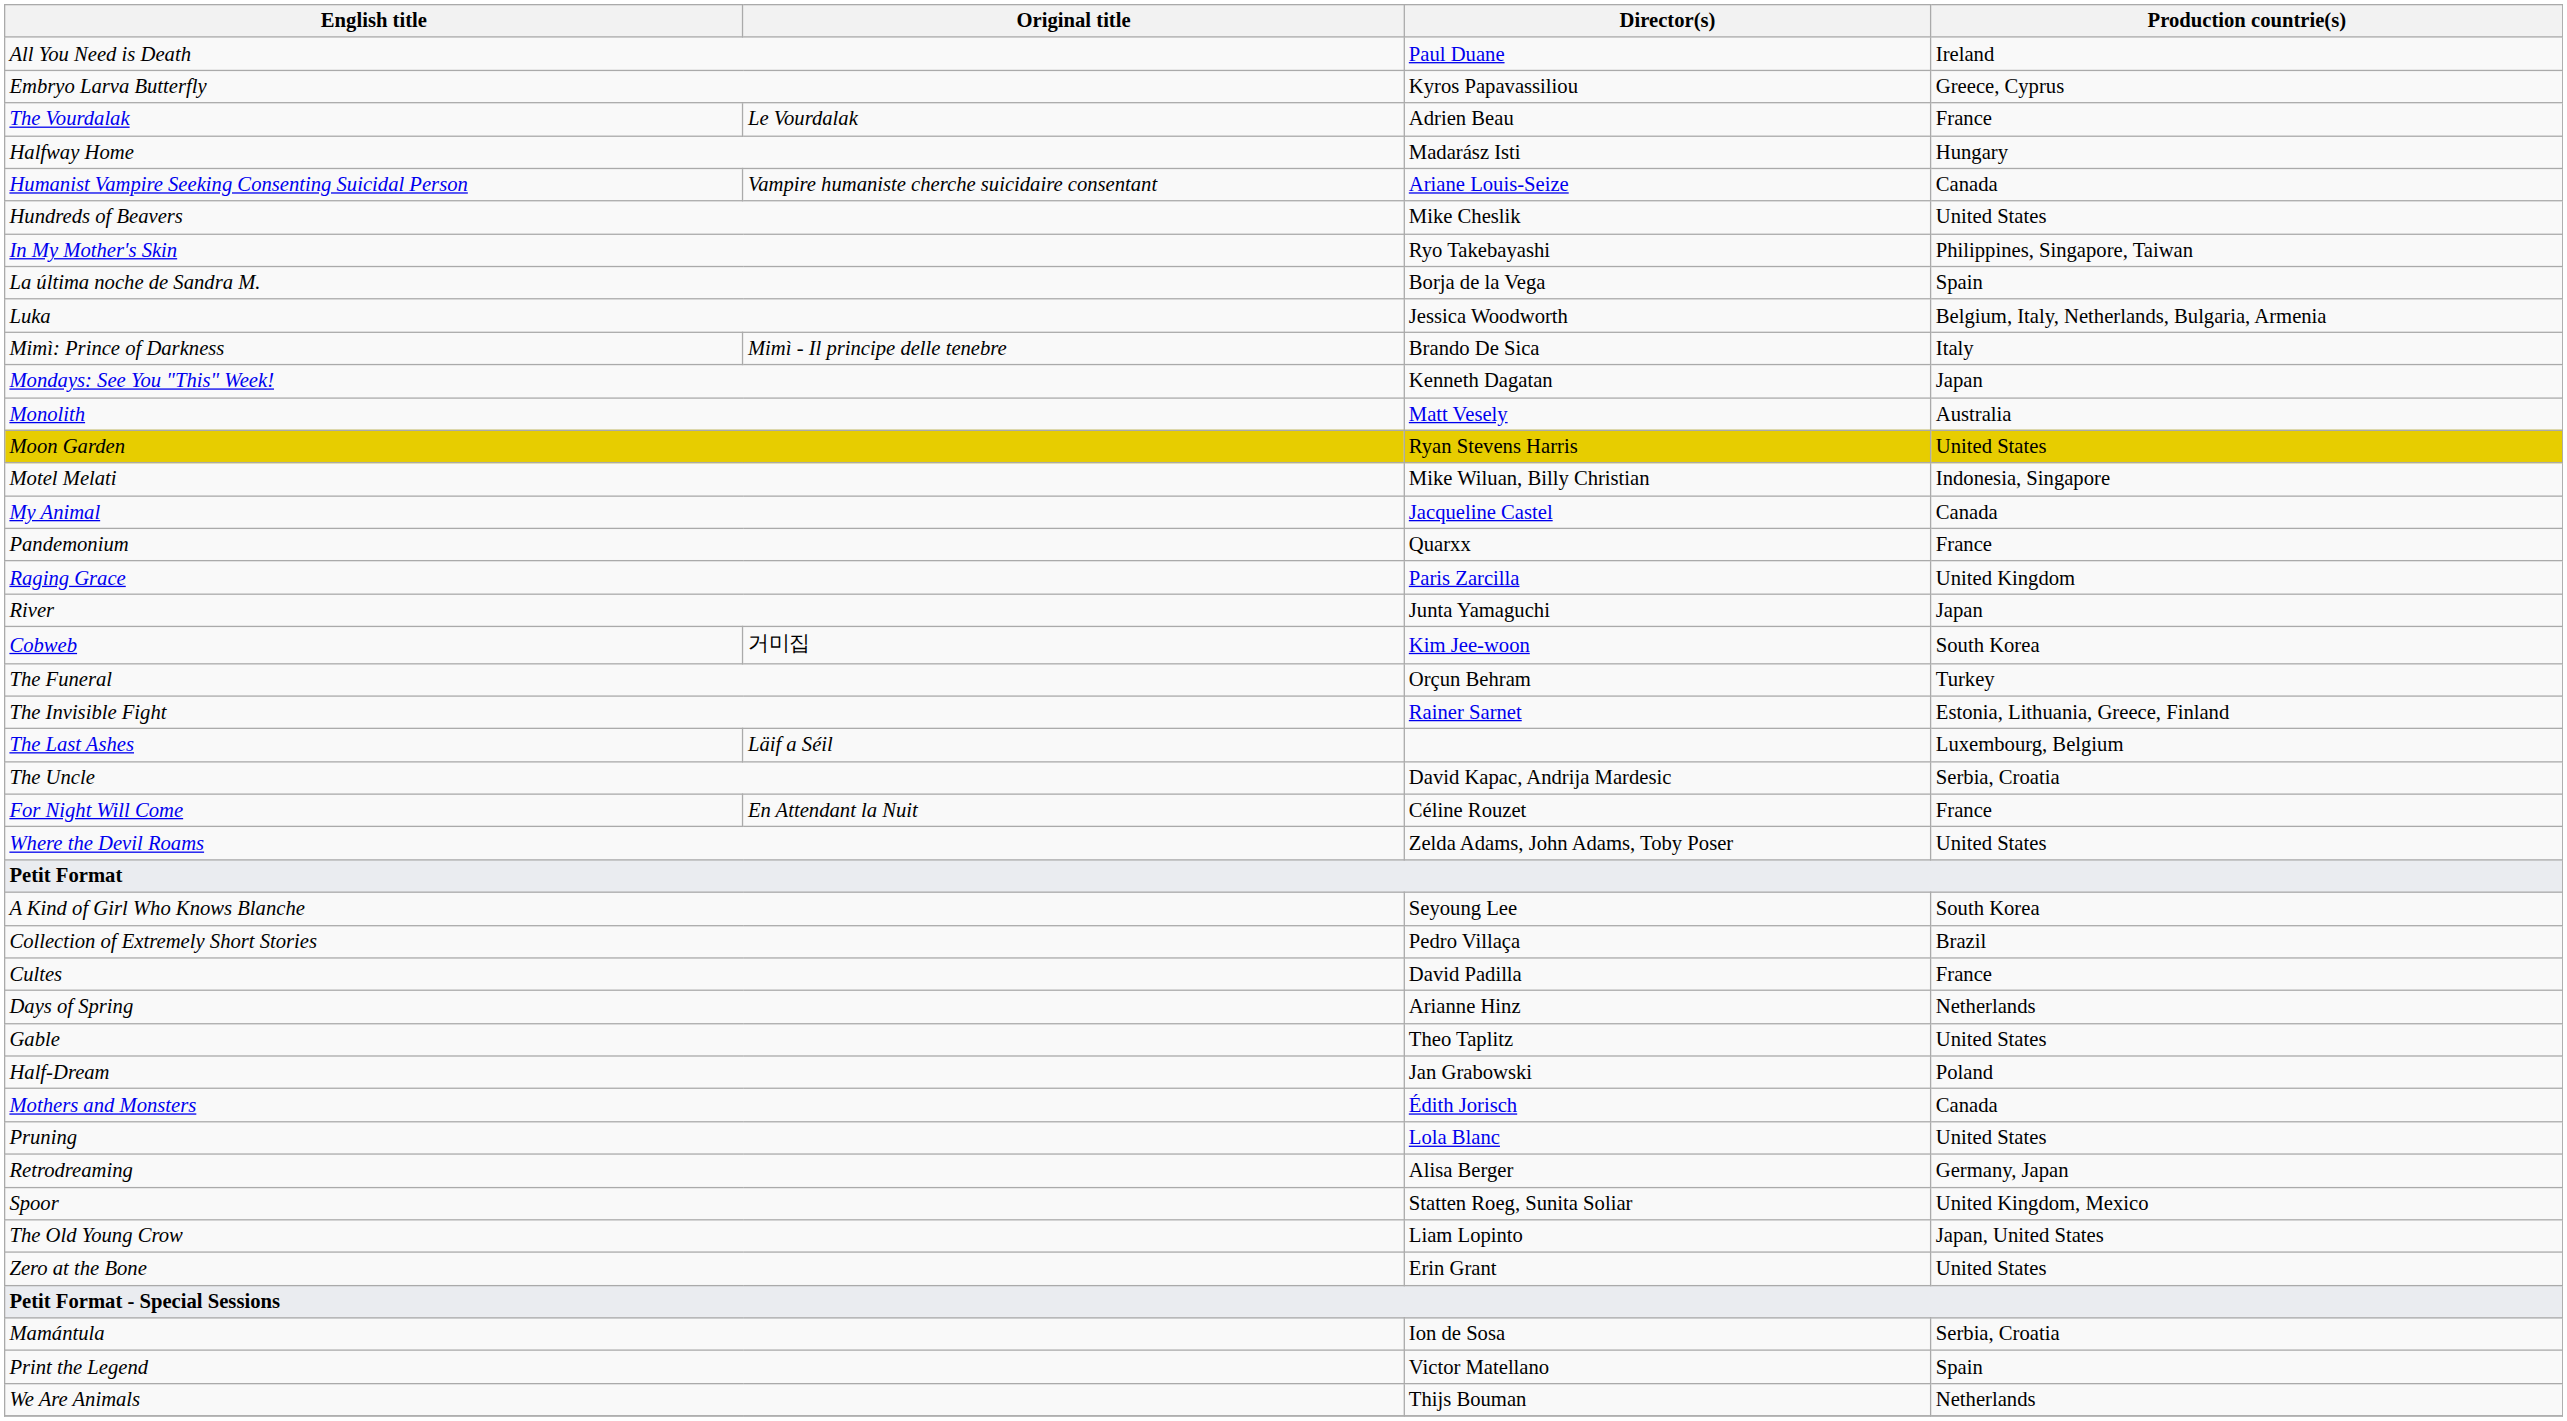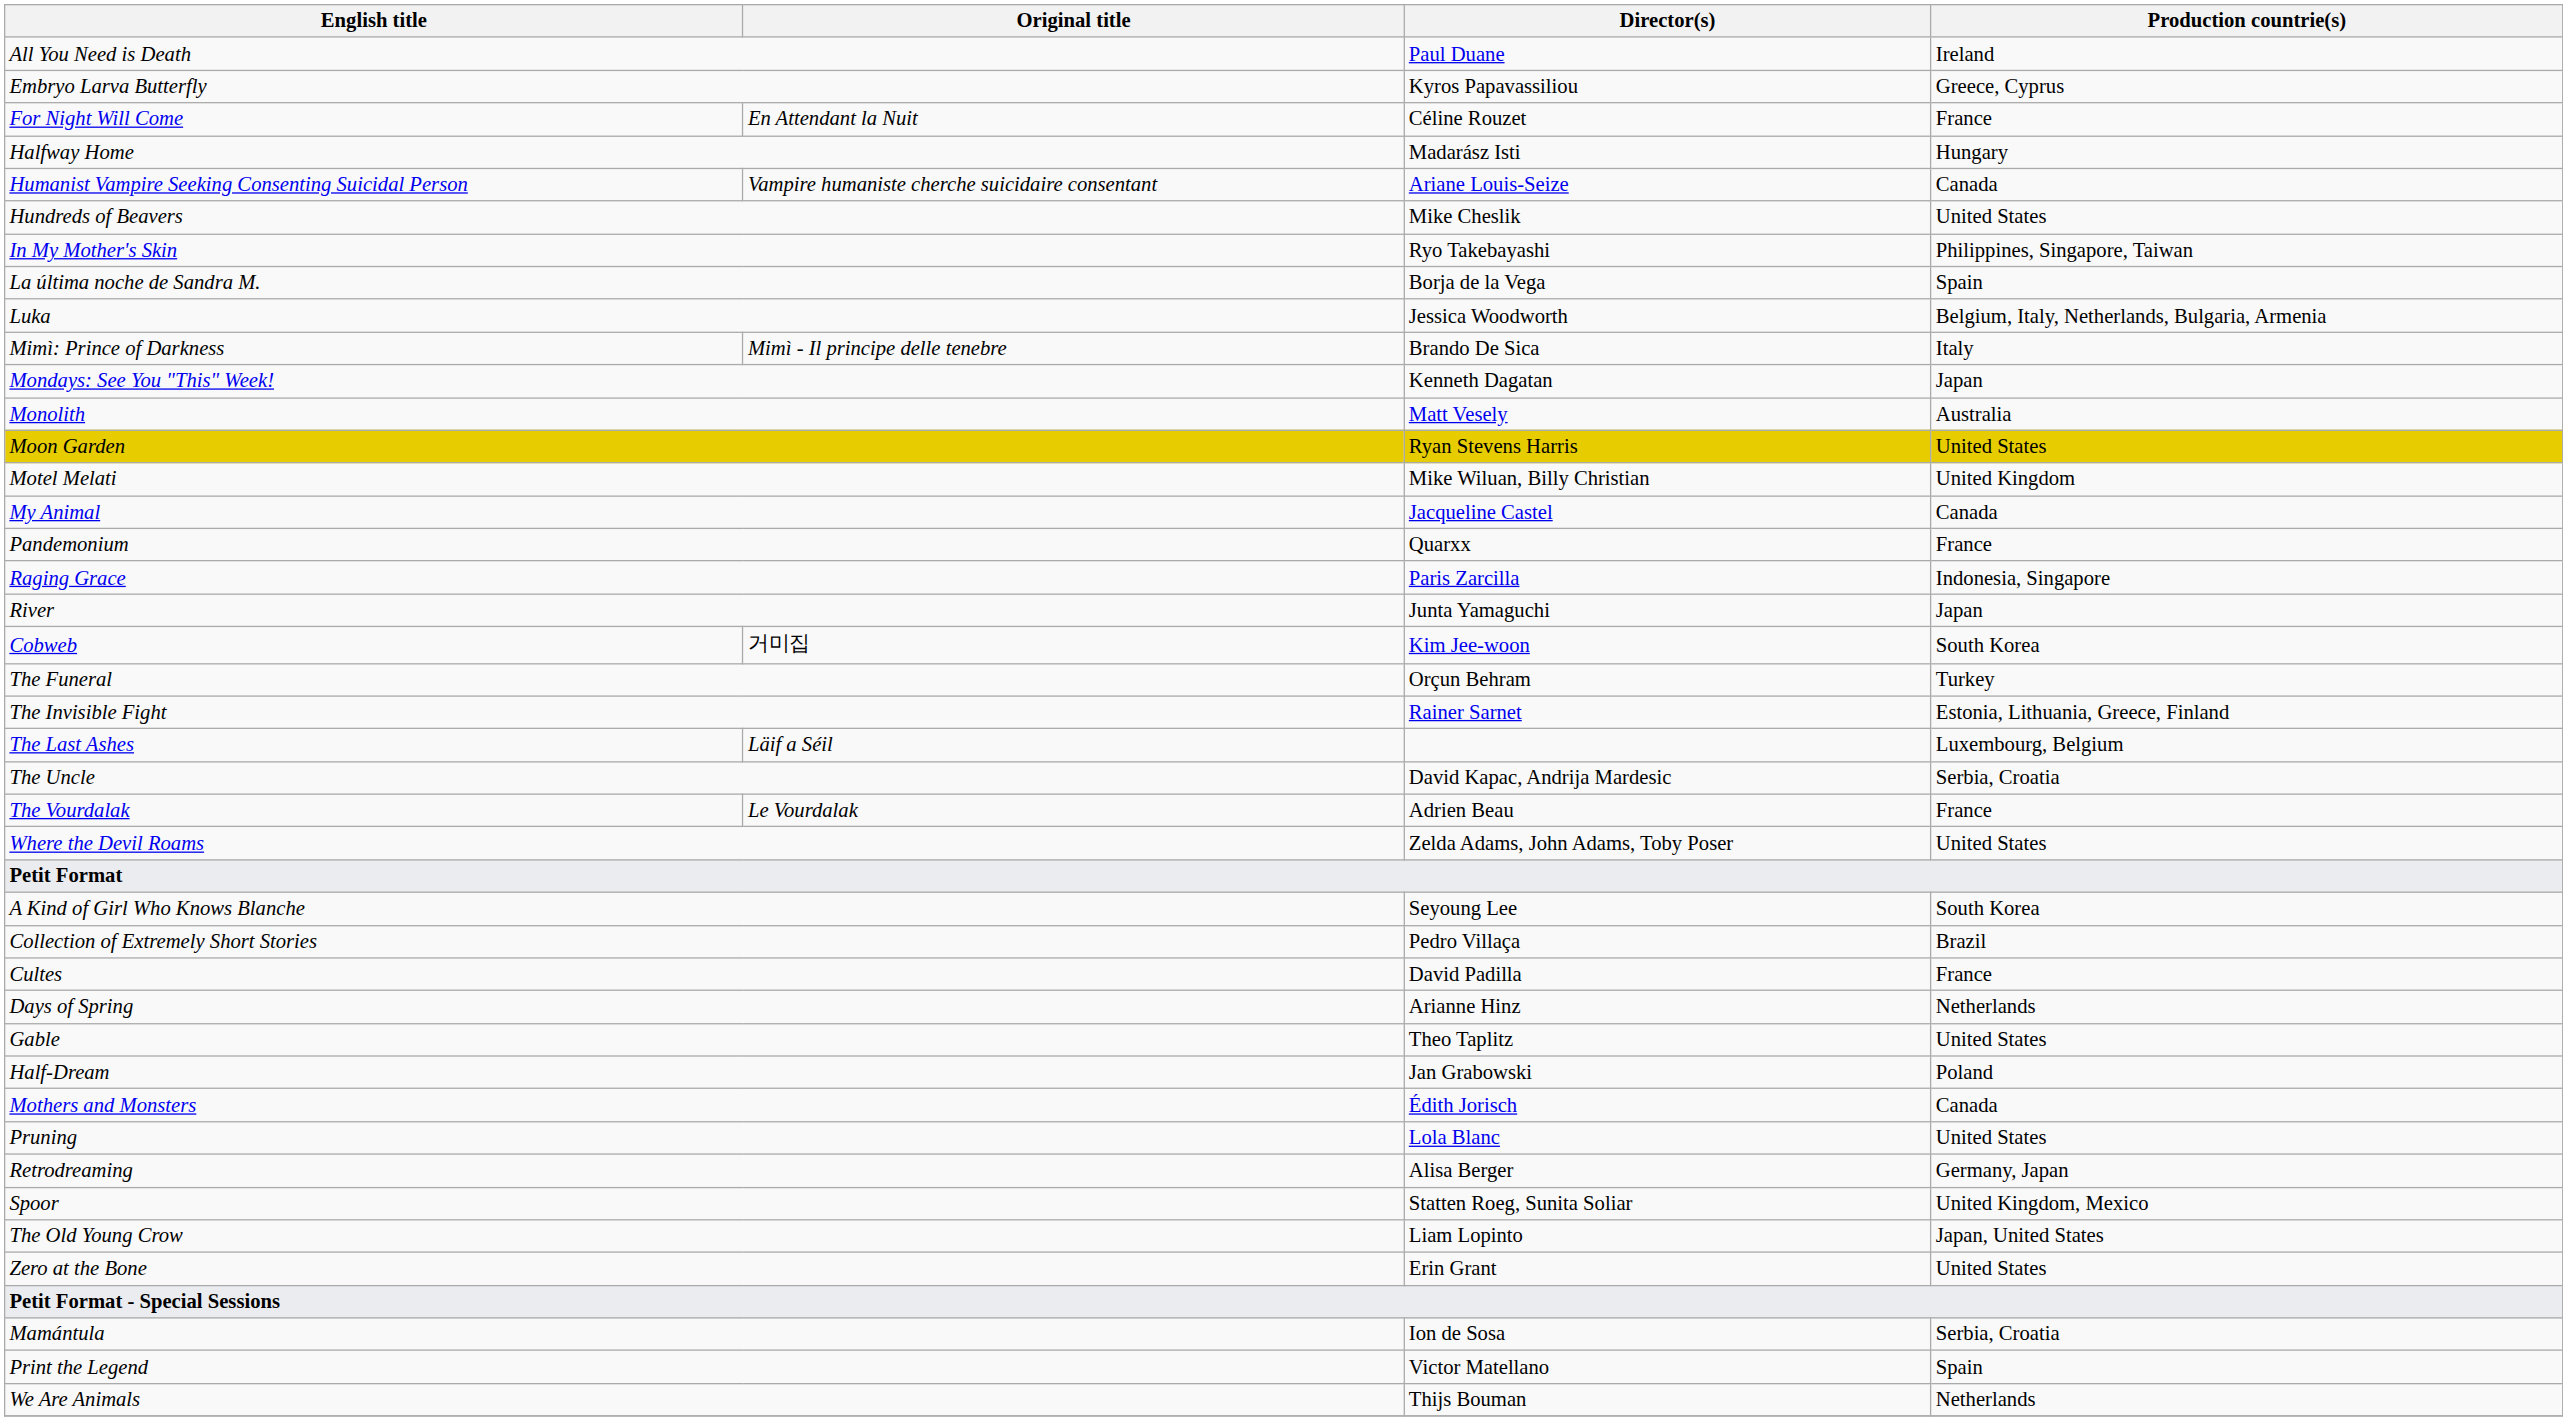rows swapped: (96, 810) <-> (70, 119)
(2023, 479) Indonesia, Singapore -> (2005, 479) United Kingdom
(2005, 577) United Kingdom -> (2023, 577) Indonesia, Singapore
